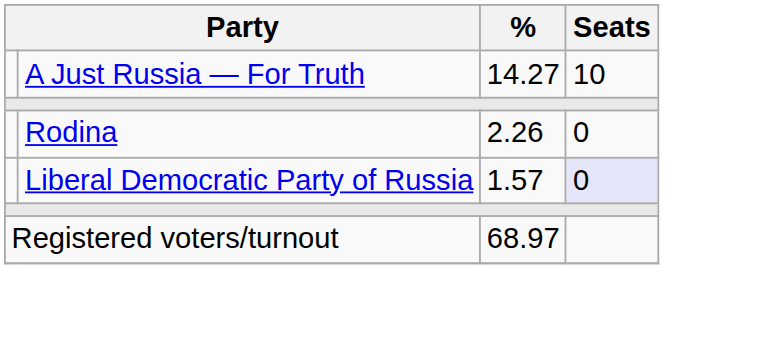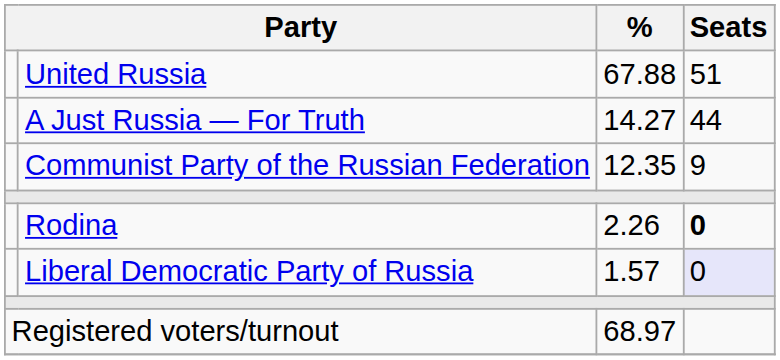+ row: (116, 73)
(589, 73) 10 -> (706, 119) 44
+ row: (307, 166)
(581, 133) normal -> (698, 225) bold
